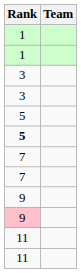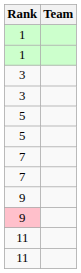(22, 136) bold -> (22, 136) normal
